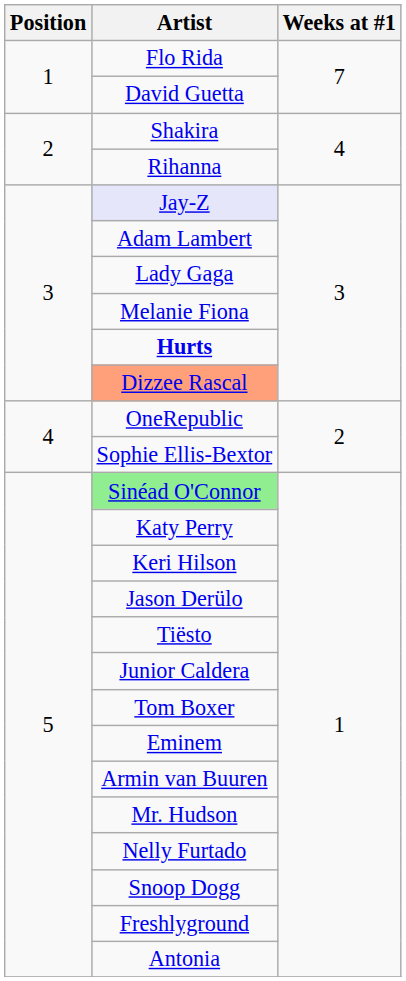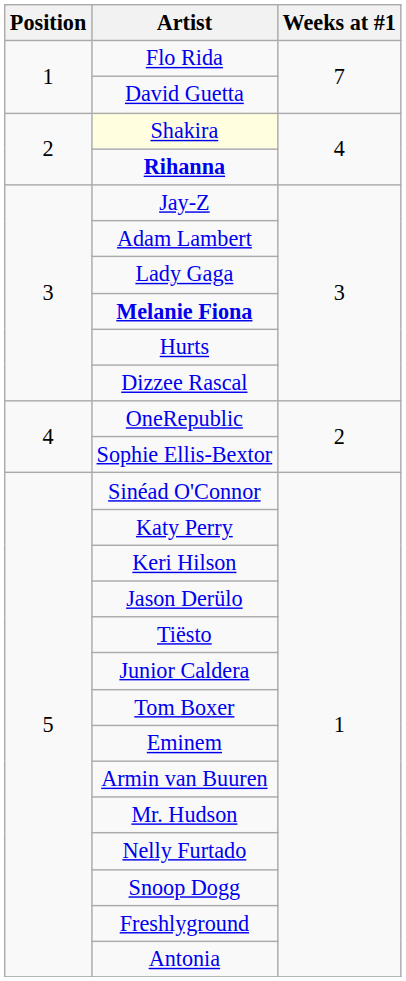(184, 130) no background -> (184, 130) lightyellow background
(184, 166) normal -> (184, 166) bold
(184, 202) lavender background -> (184, 202) no background
(184, 310) normal -> (184, 310) bold
(184, 346) bold -> (184, 346) normal
(184, 382) lightsalmon background -> (184, 382) no background
(184, 490) lightgreen background -> (184, 490) no background
